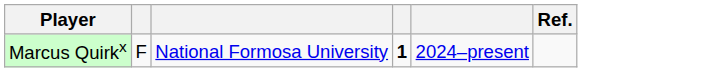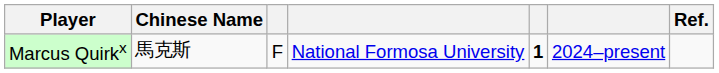+ column: (199, 19)
